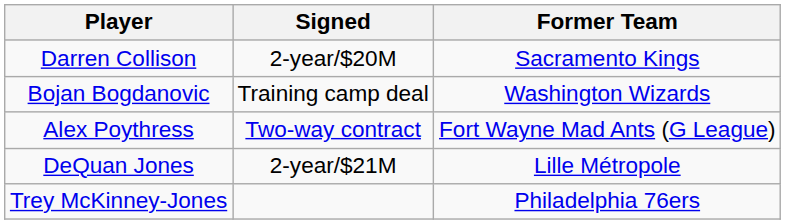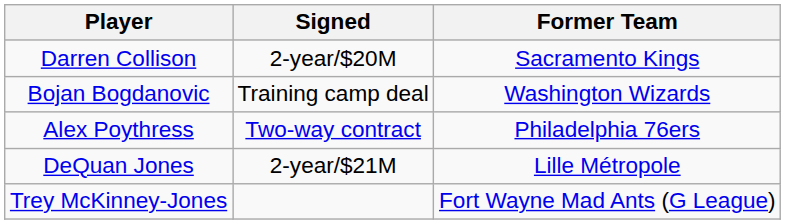(607, 129) Fort Wayne Mad Ants (G League) -> (607, 129) Philadelphia 76ers
(607, 201) Philadelphia 76ers -> (607, 201) Fort Wayne Mad Ants (G League)
